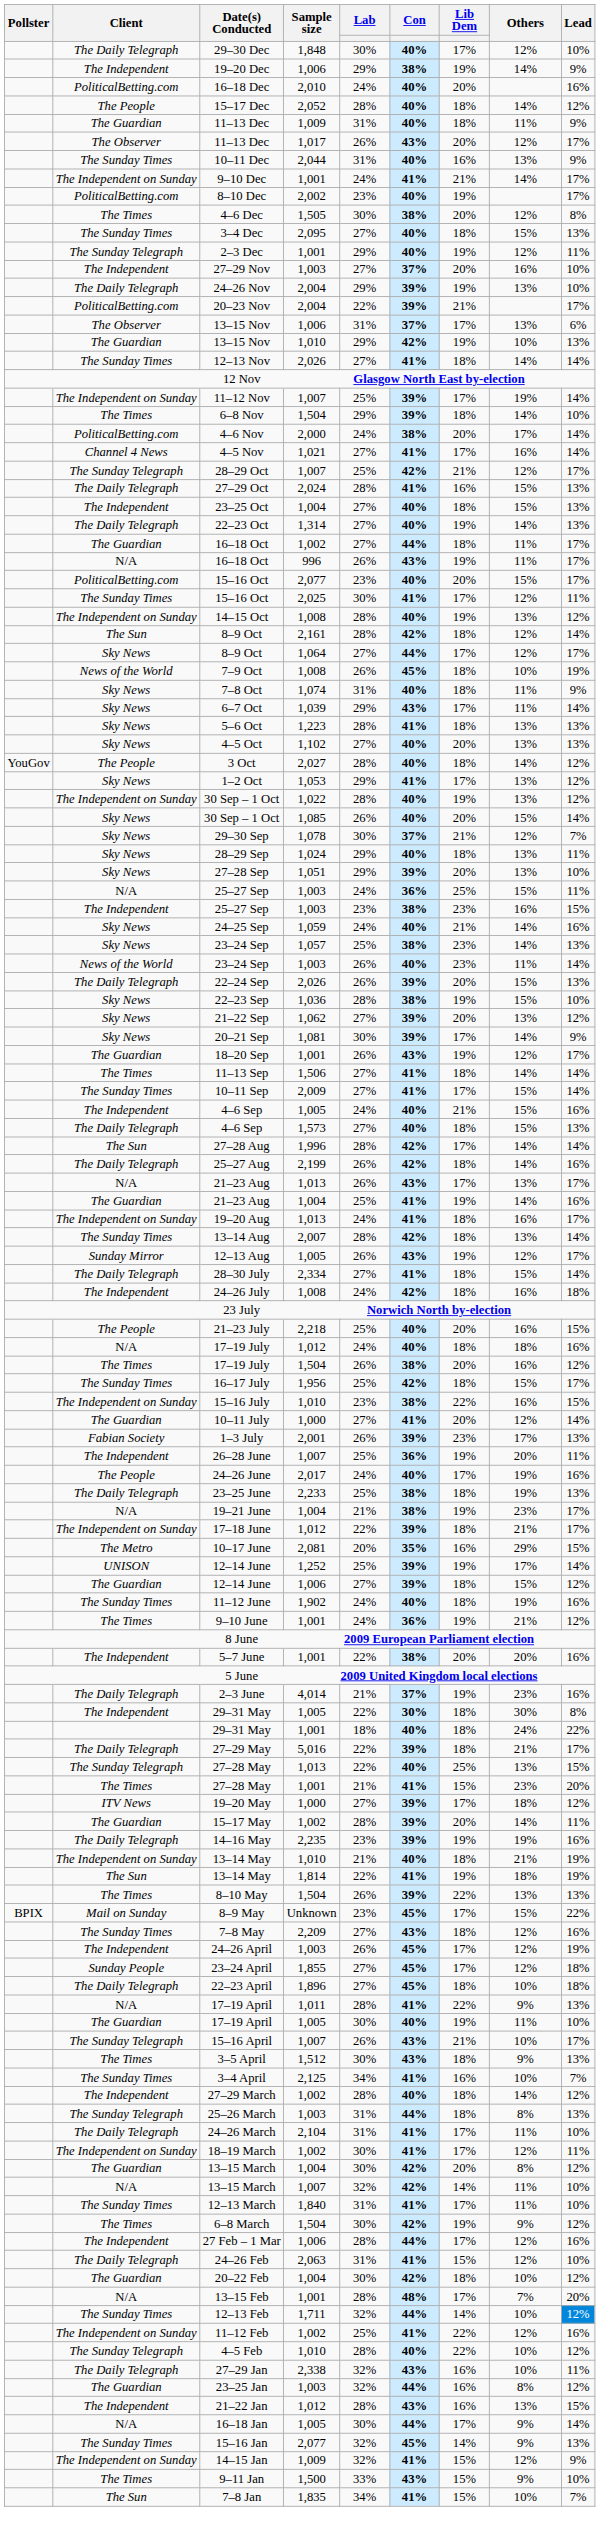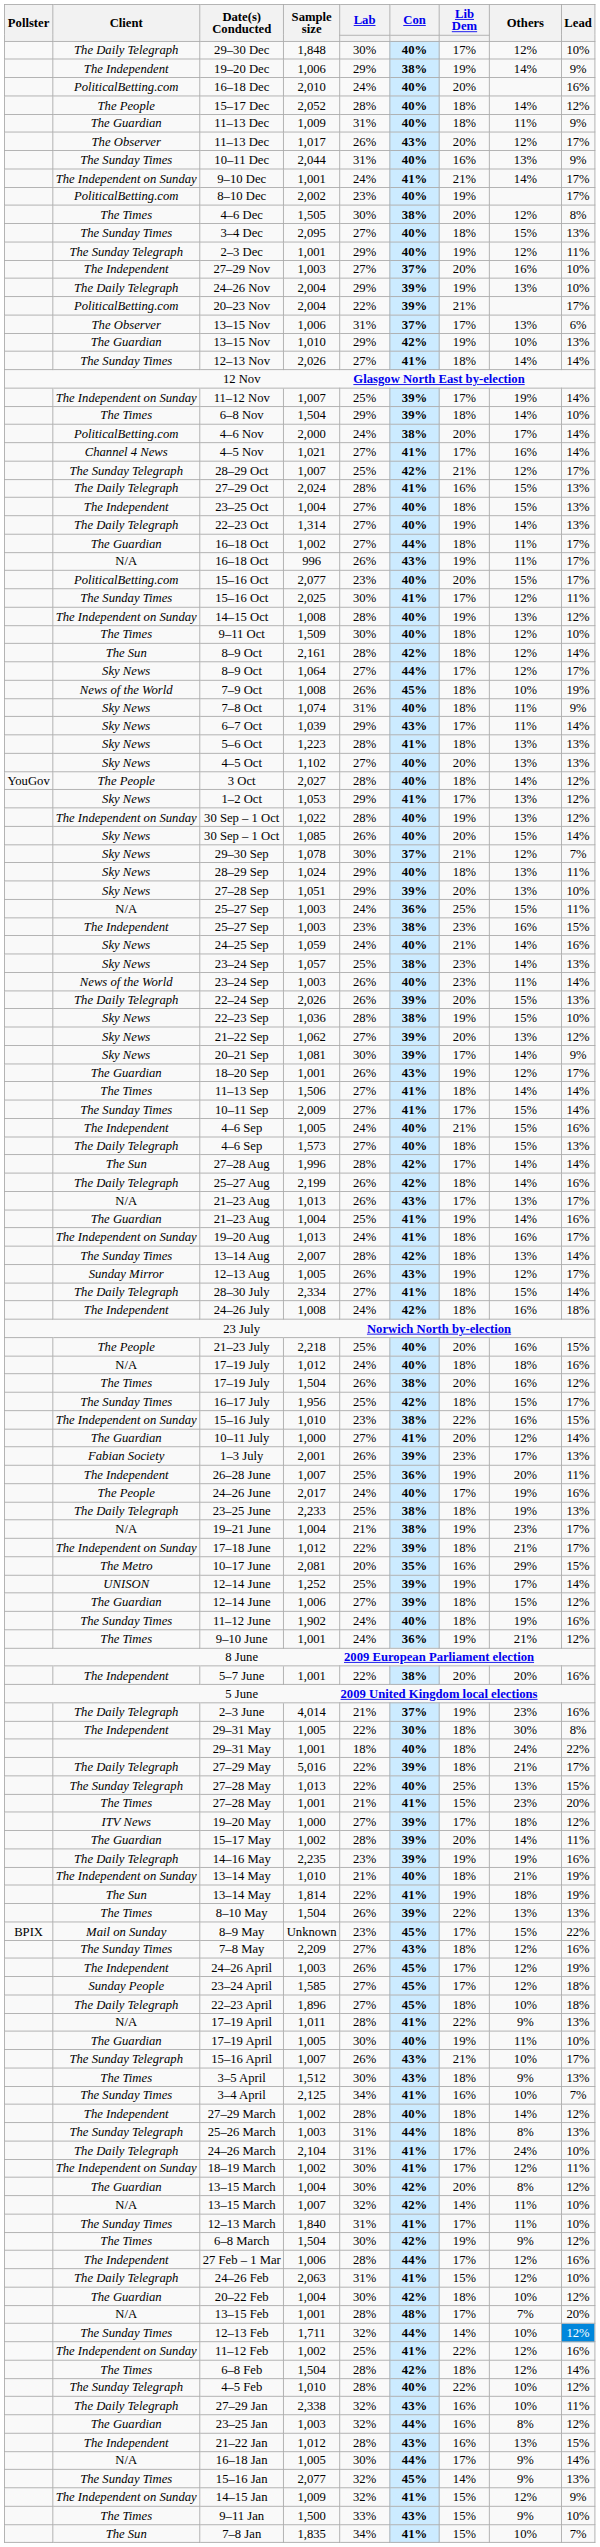+ row: (126, 635)
(312, 1968) 1,855 -> (312, 1986) 1,585
(525, 2132) 11% -> (525, 2150) 24%
+ row: (126, 2370)
